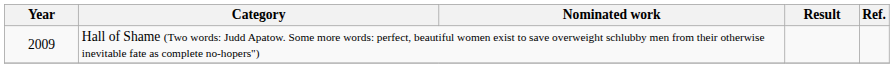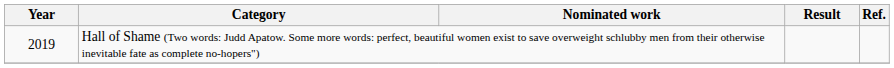(42, 44) 2009 -> (42, 44) 2019
